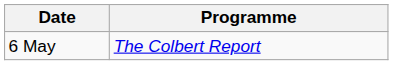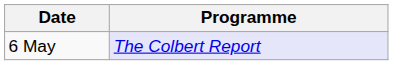(187, 45) no background -> (187, 45) lavender background
